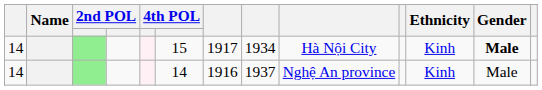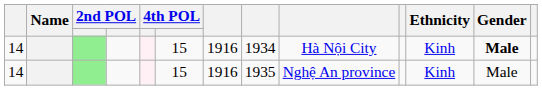(222, 48) 1917 -> (222, 48) 1916
(179, 72) 14 -> (179, 72) 15
(260, 72) 1937 -> (260, 72) 1935
